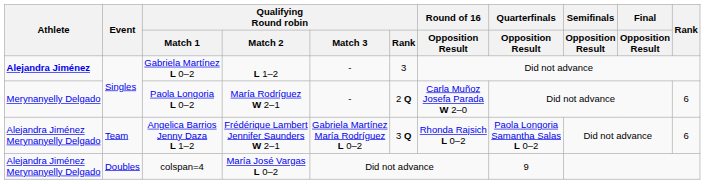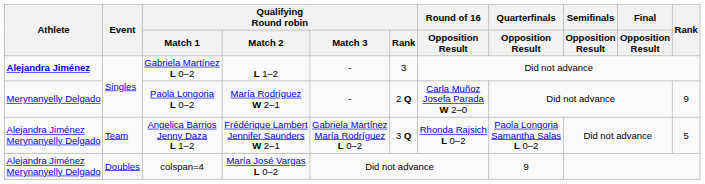(686, 100) 6 -> (686, 100) 9
(686, 136) 6 -> (686, 136) 5
